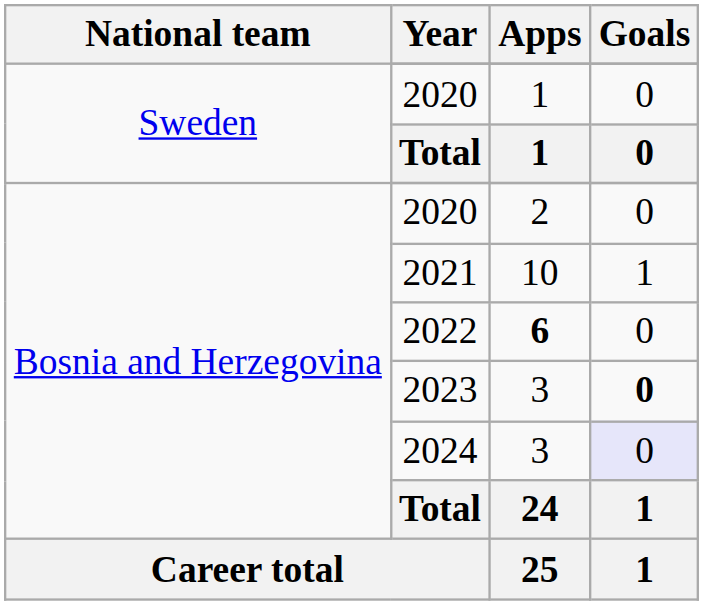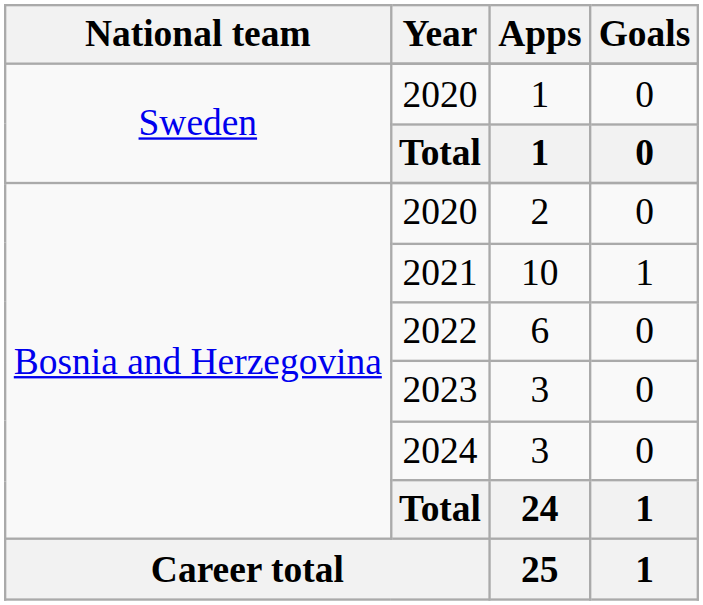(540, 331) bold -> (540, 331) normal
(645, 390) bold -> (645, 390) normal
(645, 449) lavender background -> (645, 449) no background
